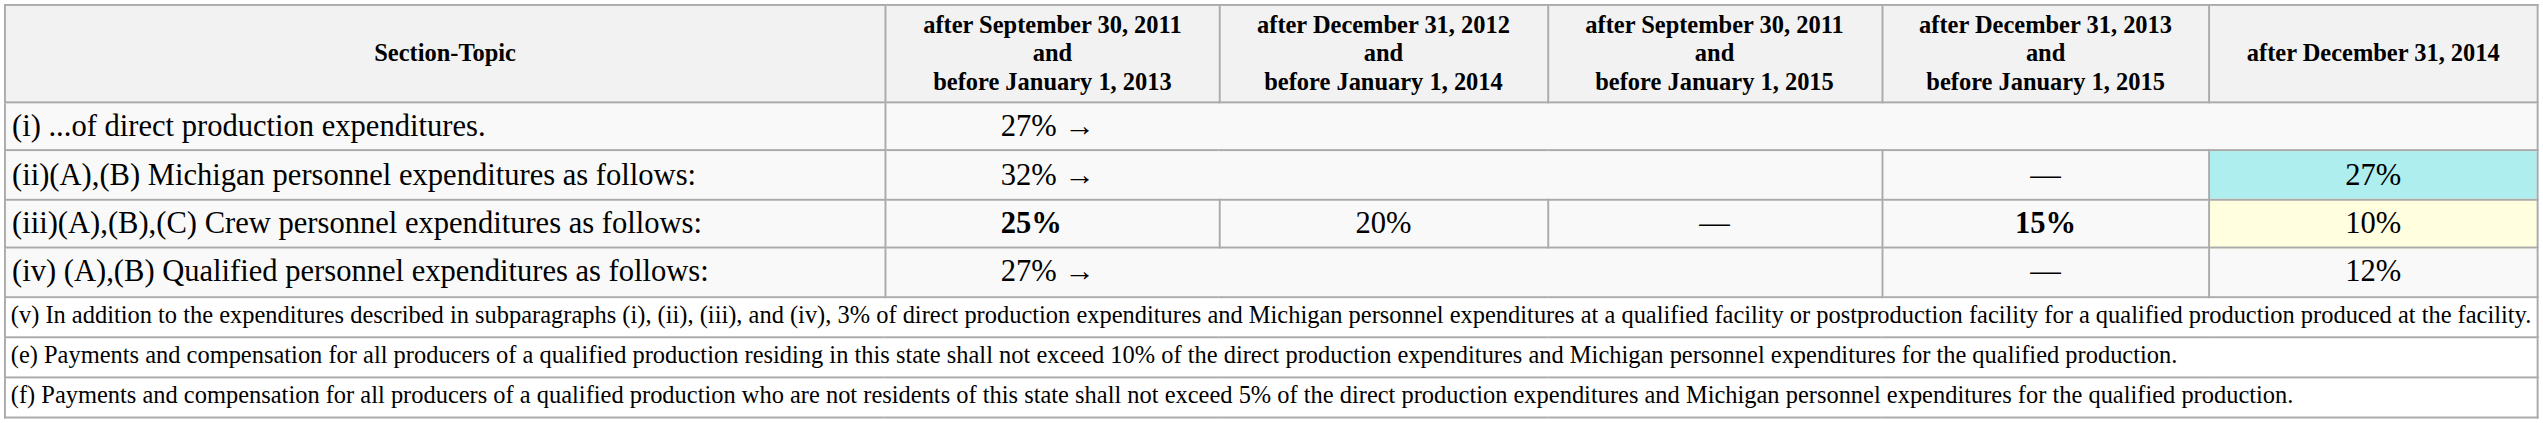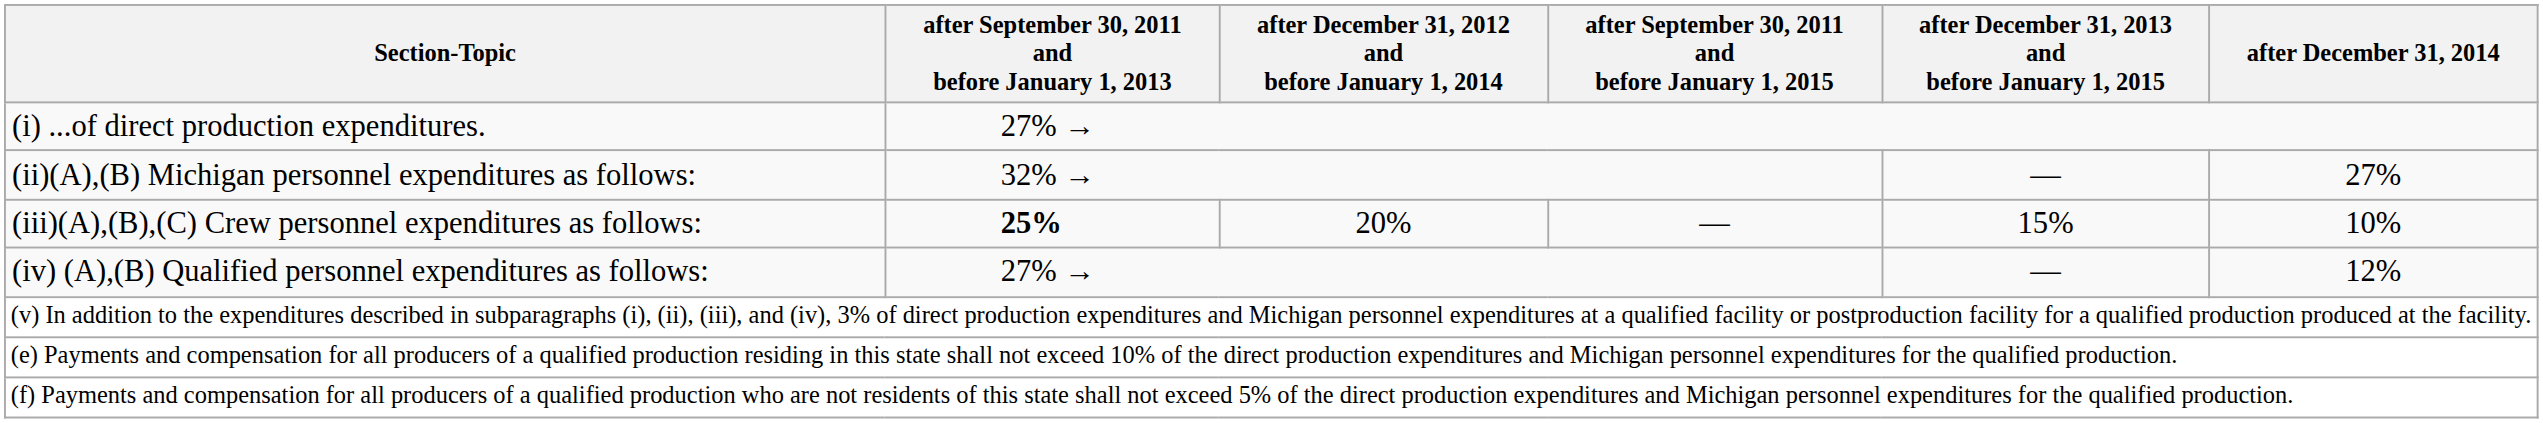(2373, 174) paleturquoise background -> (2373, 174) no background
(2046, 223) bold -> (2046, 223) normal
(2373, 223) lightyellow background -> (2373, 223) no background
